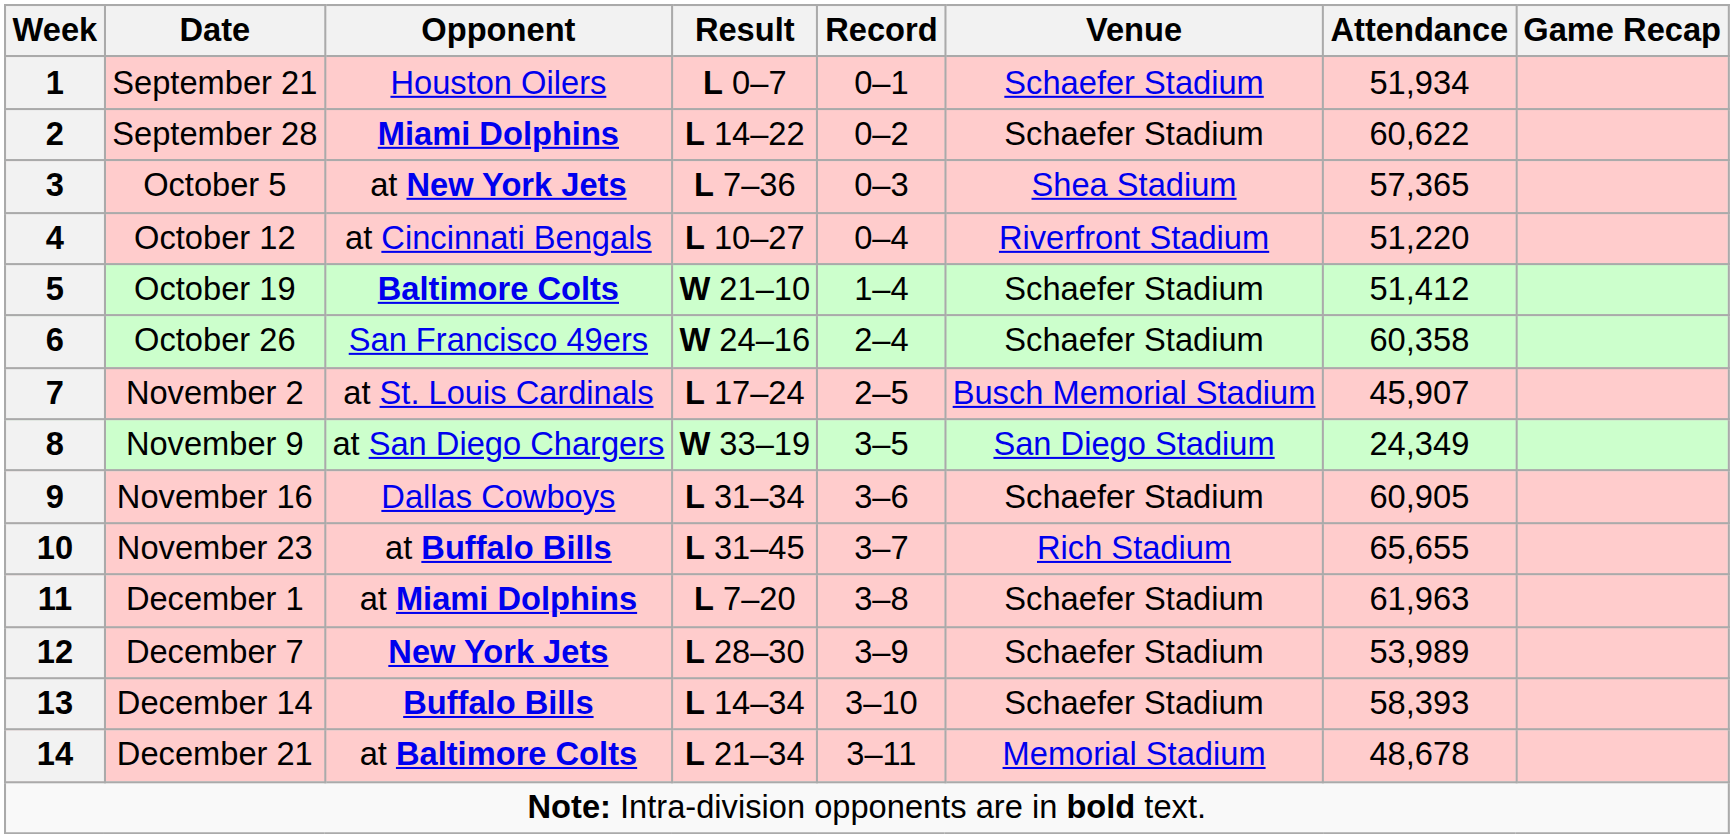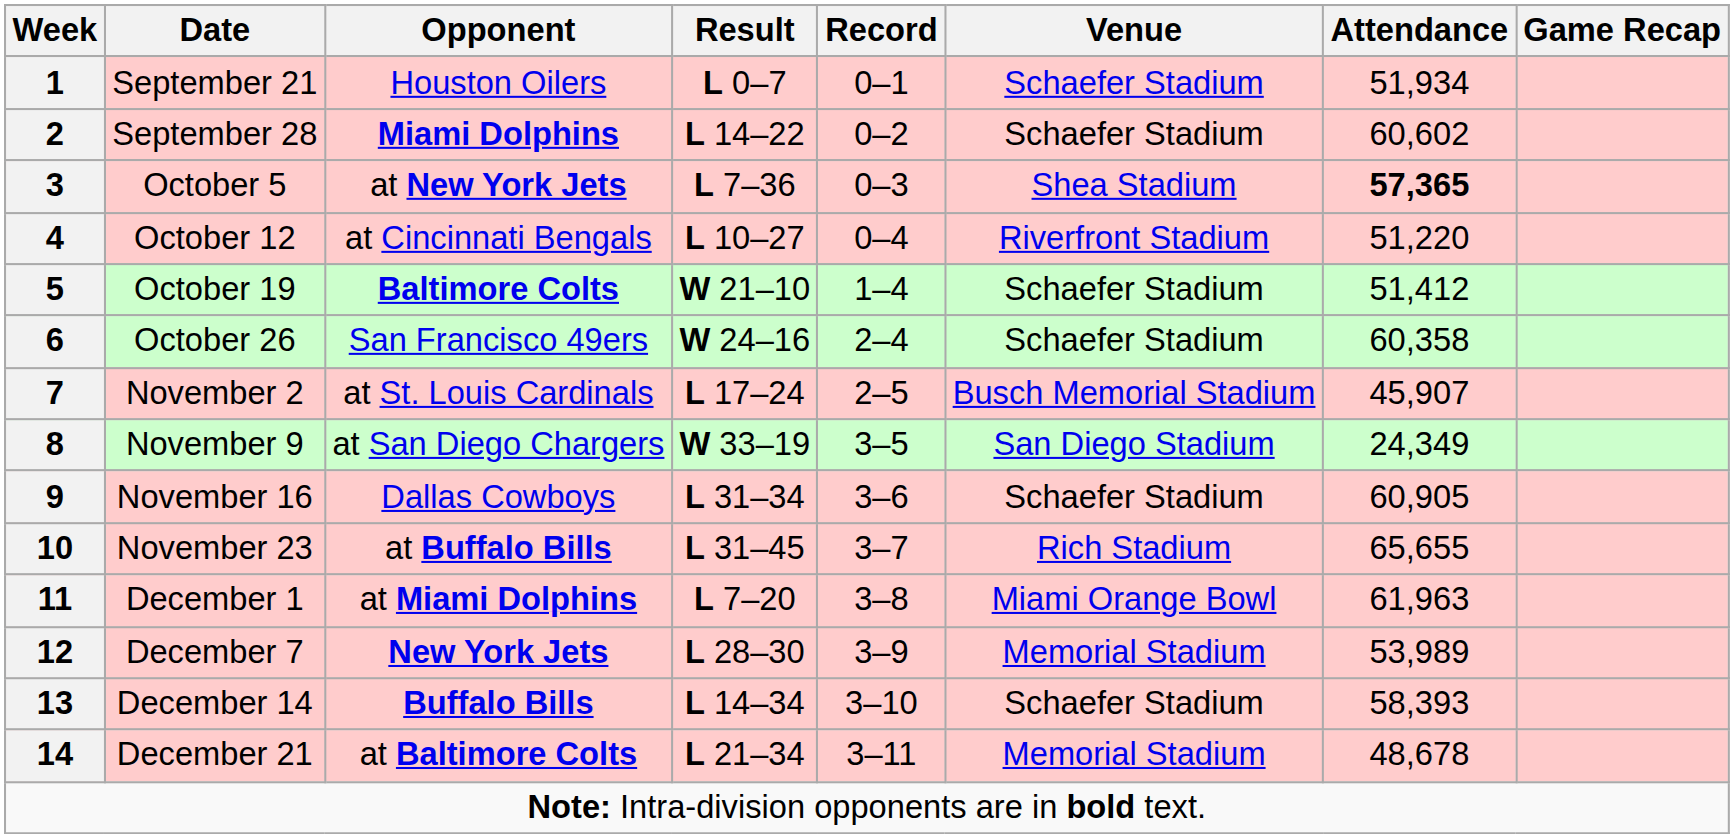(1419, 133) 60,622 -> (1419, 133) 60,602
(1419, 185) normal -> (1419, 185) bold
(1134, 599) Schaefer Stadium -> (1134, 599) Miami Orange Bowl
(1134, 651) Schaefer Stadium -> (1134, 651) Memorial Stadium
